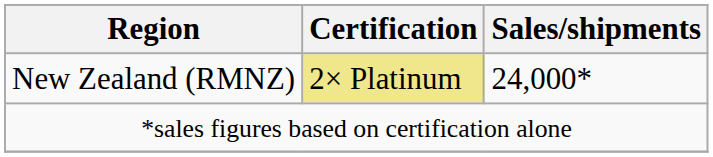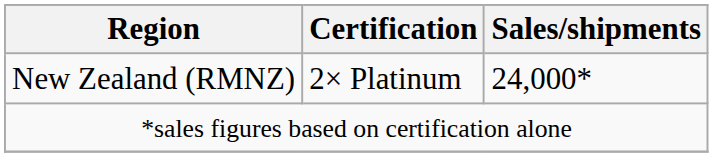(385, 77) khaki background -> (385, 77) no background
